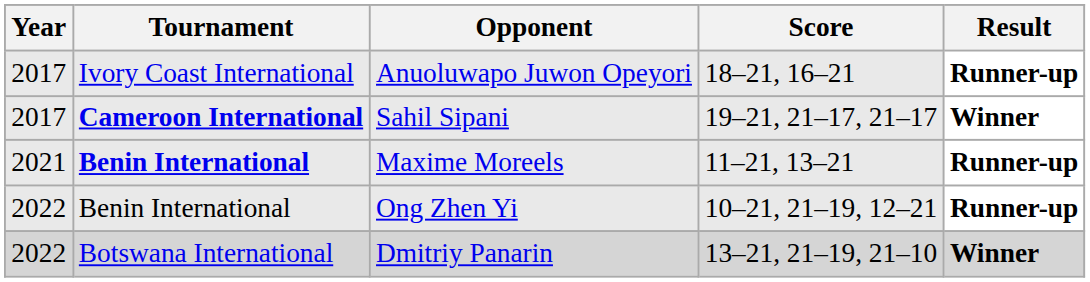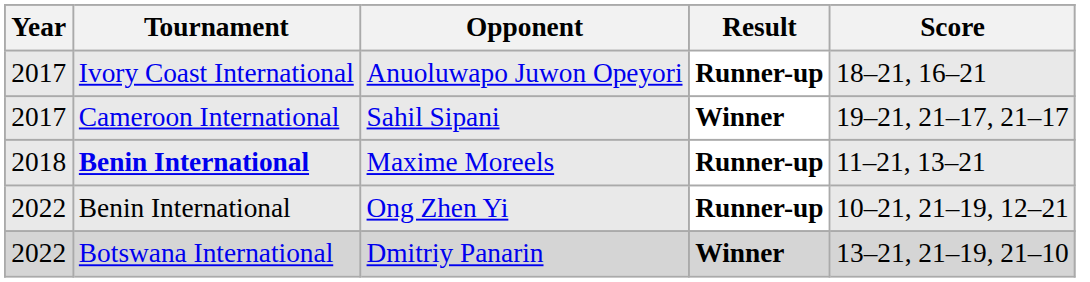columns swapped: (821, 27) <-> (1014, 27)
(221, 117) bold -> (209, 117) normal
(39, 162) 2021 -> (39, 162) 2018
